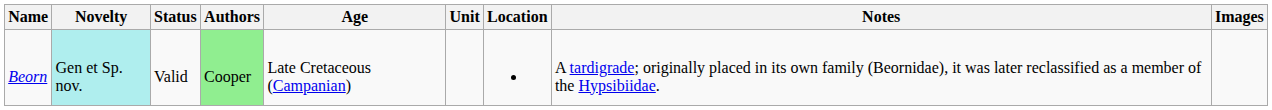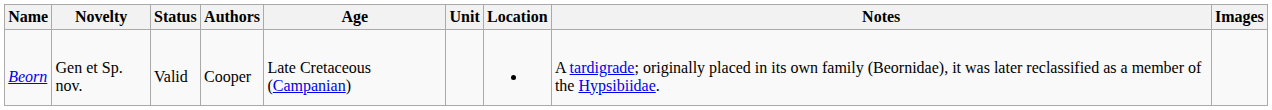(89, 76) paleturquoise background -> (89, 76) no background
(228, 76) lightgreen background -> (228, 76) no background
